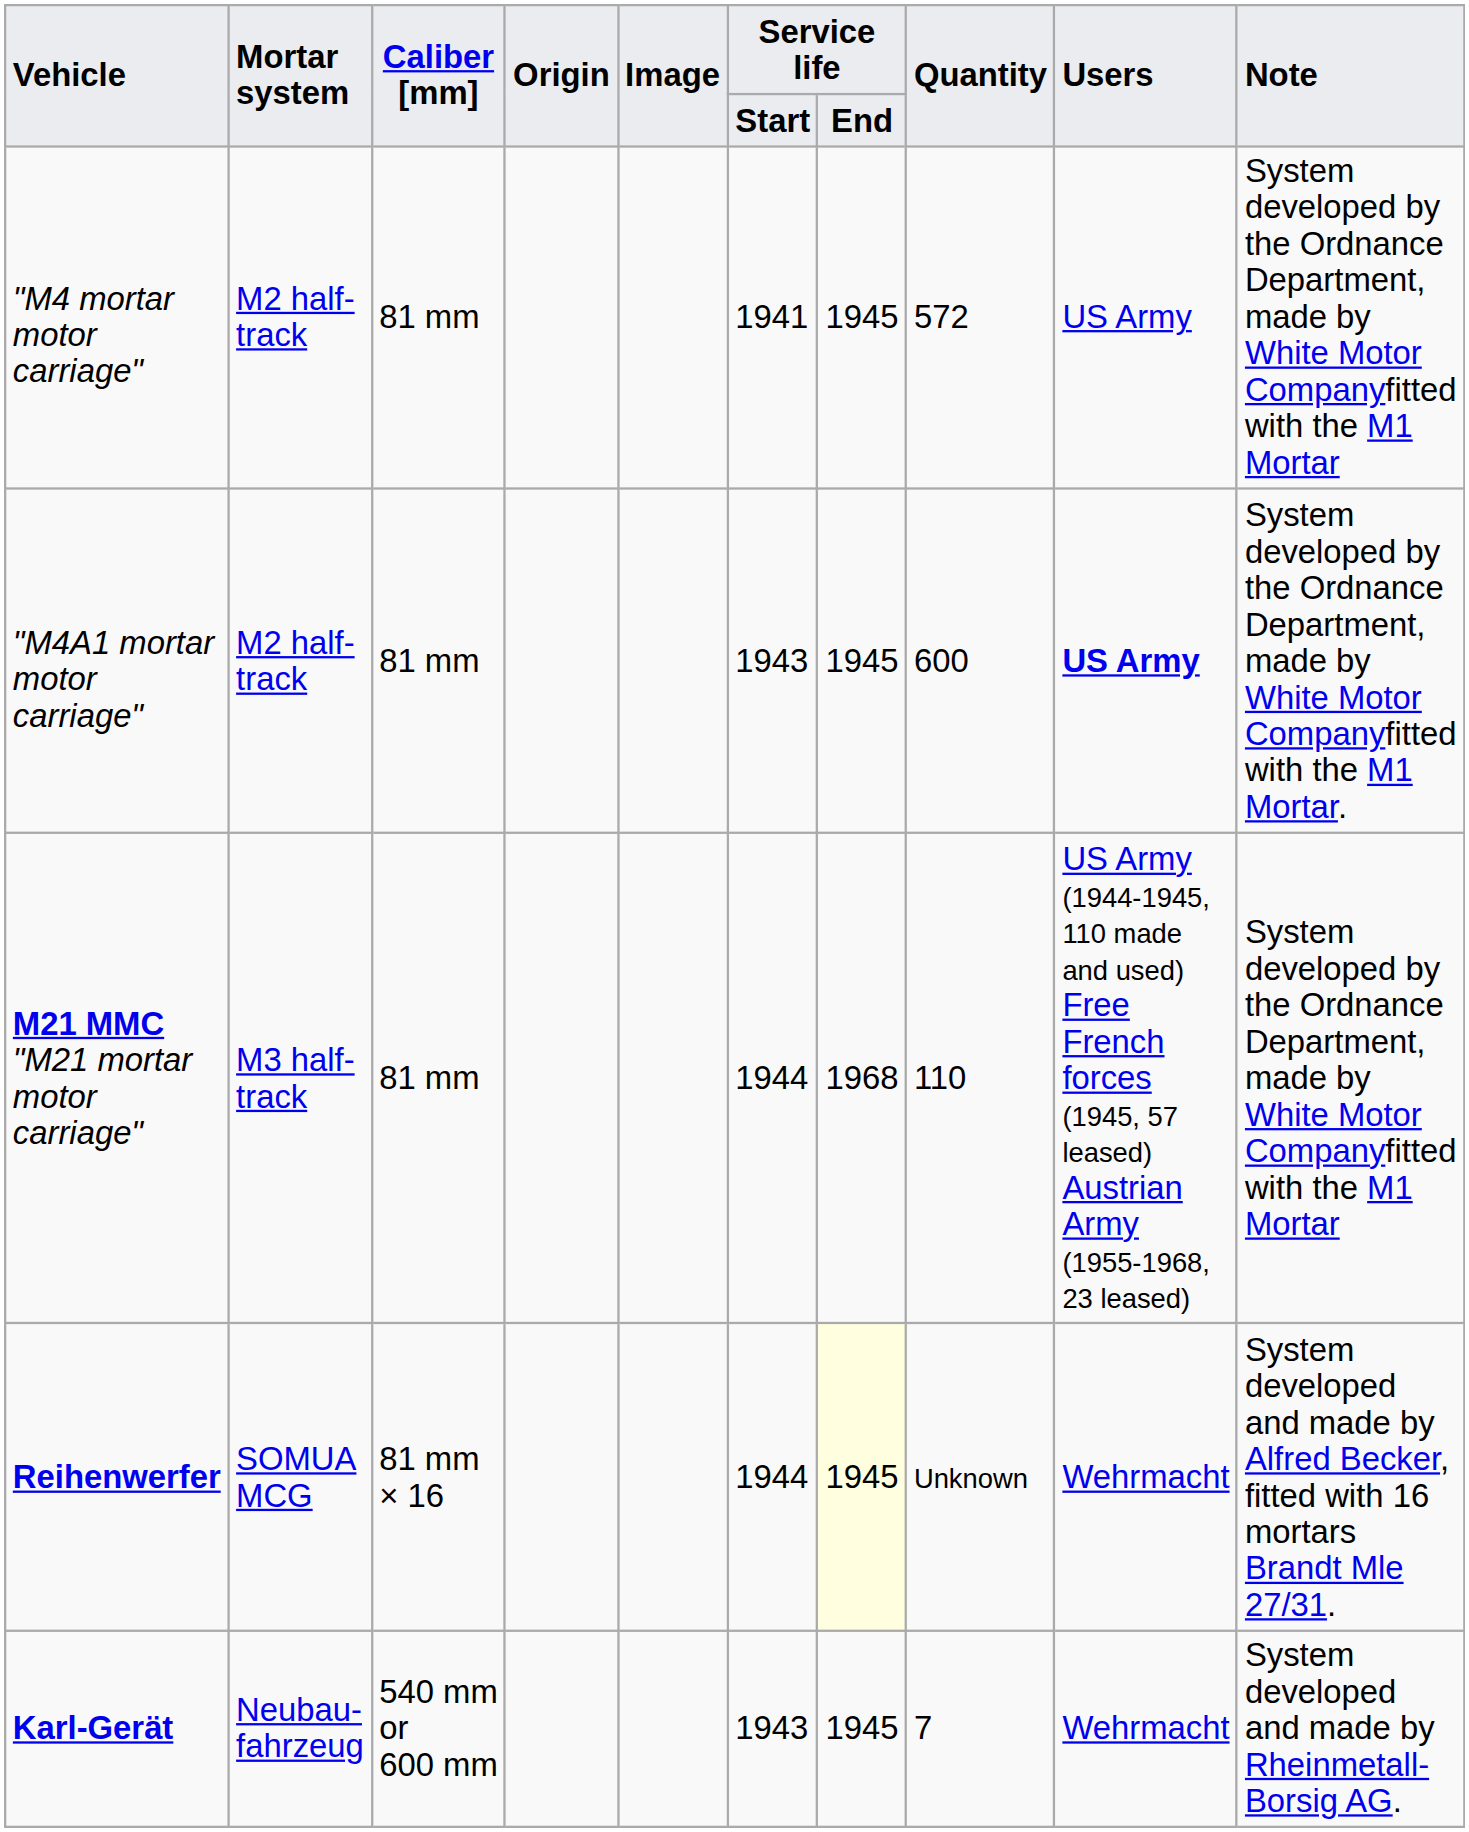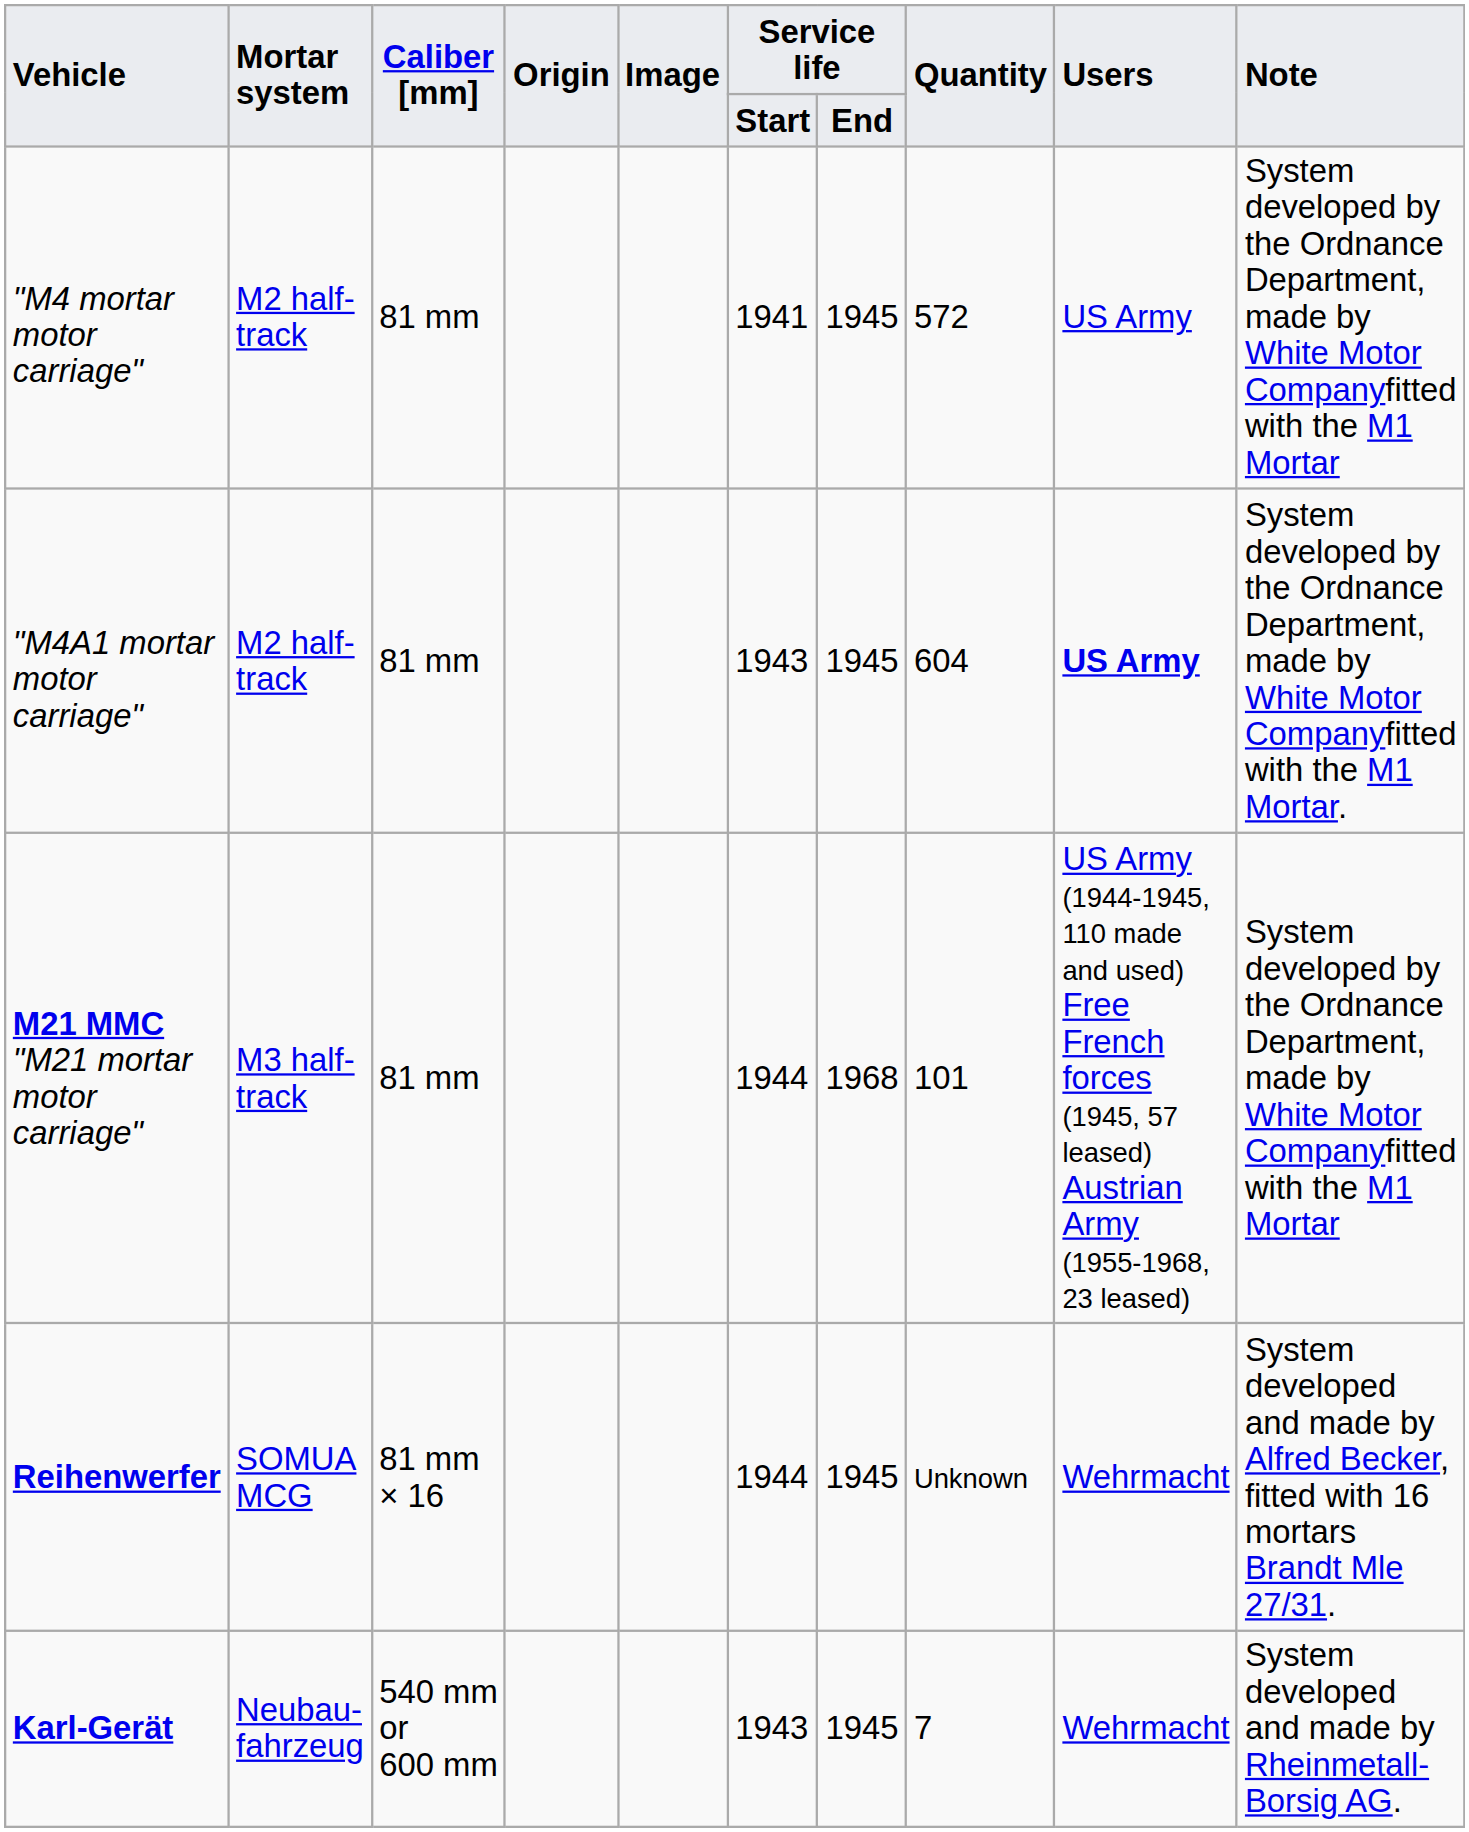(941, 661) 600 -> (941, 661) 604
(940, 1078) 110 -> (941, 1078) 101
(862, 1476) lightyellow background -> (862, 1476) no background
